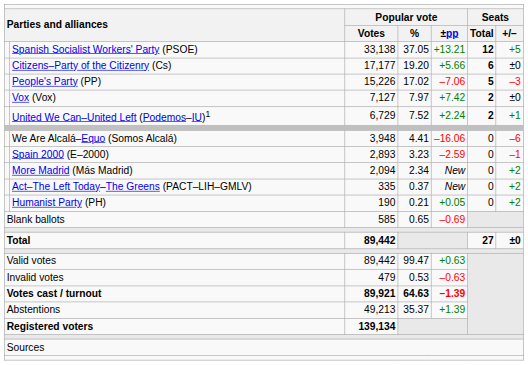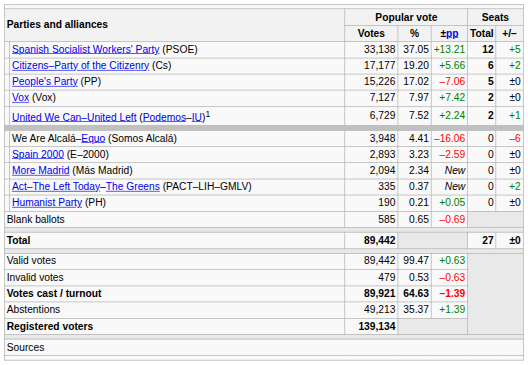(515, 66) ±0 -> (515, 66) +2
(515, 82) –3 -> (515, 82) ±0
(515, 154) –1 -> (515, 154) ±0
(515, 170) +2 -> (515, 170) ±0
(515, 203) +2 -> (515, 203) ±0
